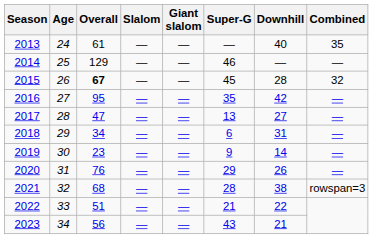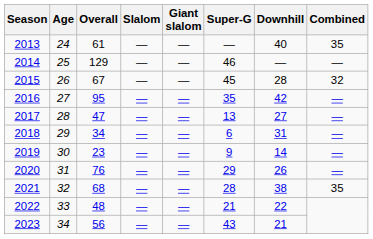(99, 80) bold -> (99, 80) normal
(337, 188) rowspan=3 -> (337, 188) 35
(99, 206) 51 -> (99, 206) 48
